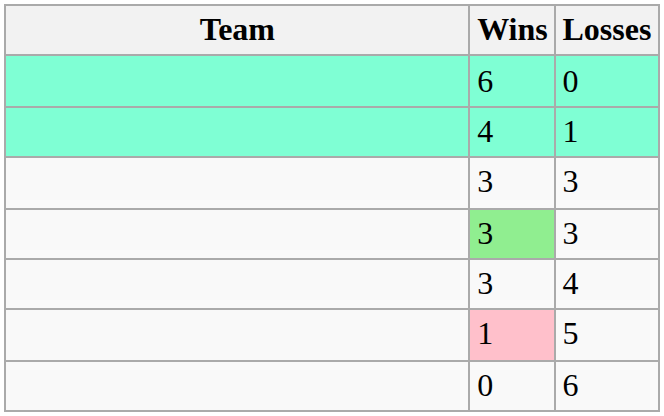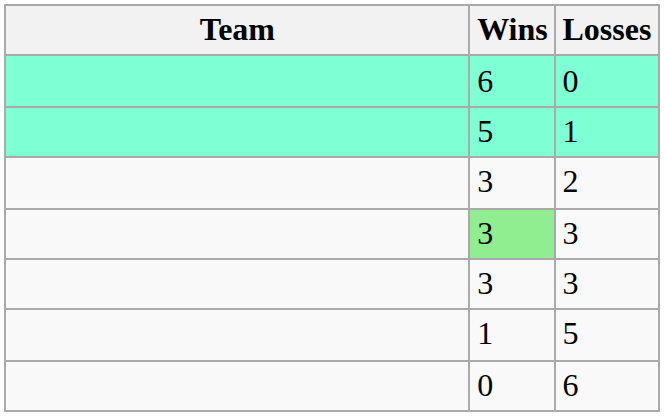(485, 131) 4 -> (485, 131) 5
(570, 182) 3 -> (570, 182) 2
(570, 283) 4 -> (570, 283) 3
(485, 334) pink background -> (485, 334) no background
